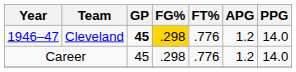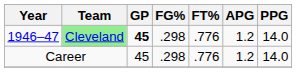(94, 36) no background -> (94, 36) lightgreen background
(173, 36) gold background -> (173, 36) no background
